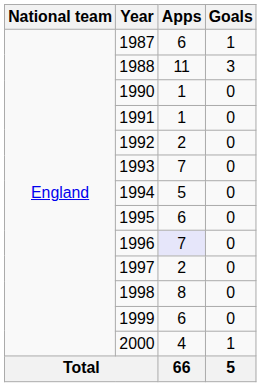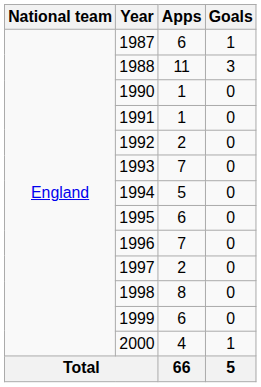(182, 243) lavender background -> (182, 243) no background
